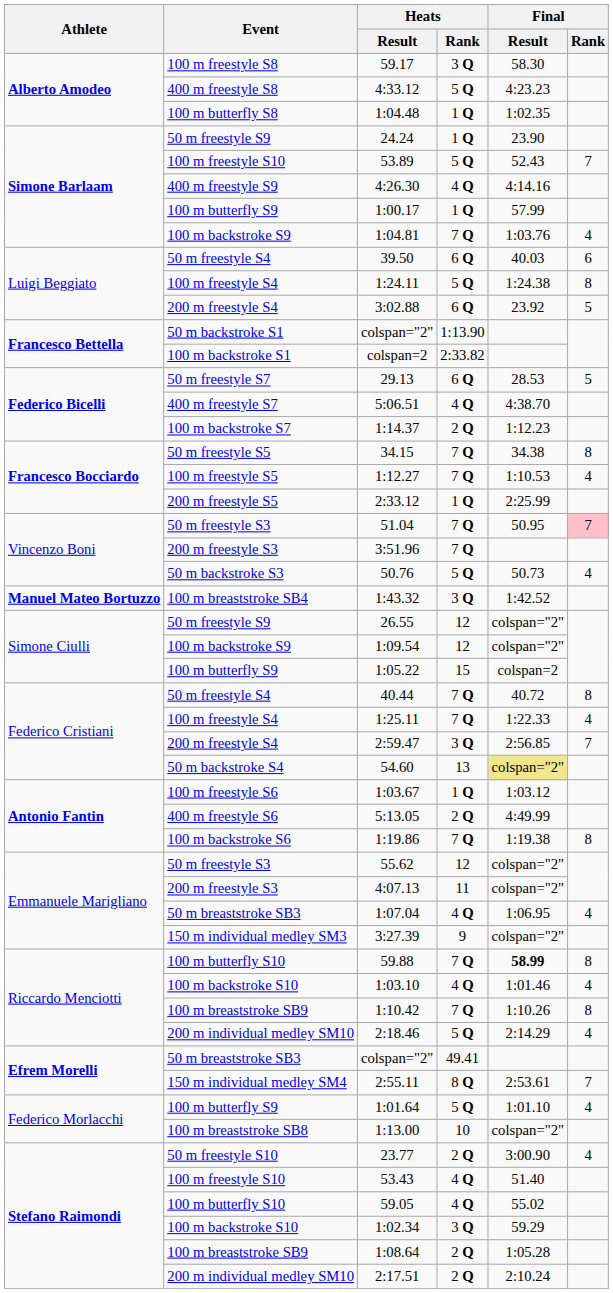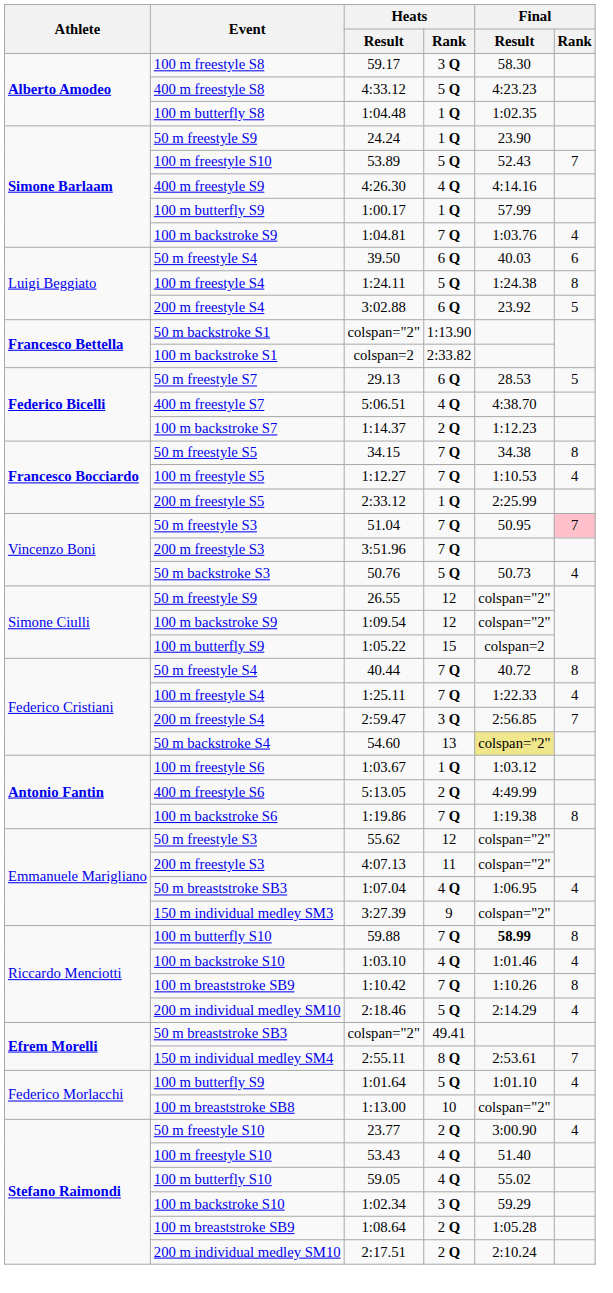- row: (238, 598)
